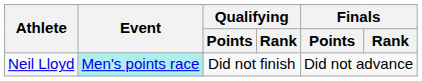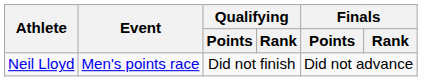(140, 65) paleturquoise background -> (140, 65) no background
